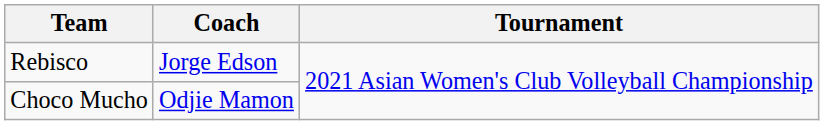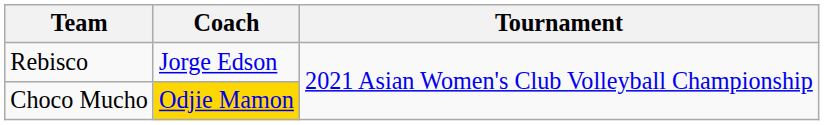(226, 100) no background -> (226, 100) gold background
